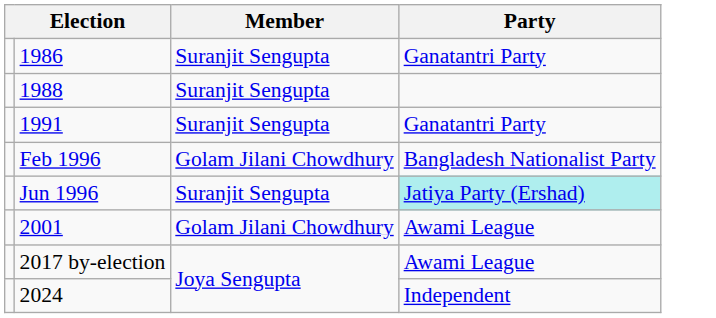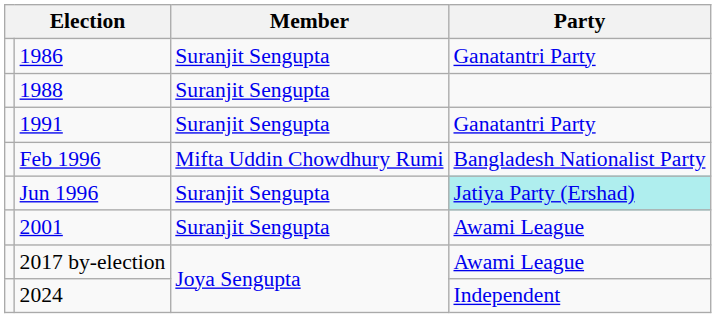(285, 158) Golam Jilani Chowdhury -> (309, 158) Mifta Uddin Chowdhury Rumi
(285, 227) Golam Jilani Chowdhury -> (252, 227) Suranjit Sengupta
